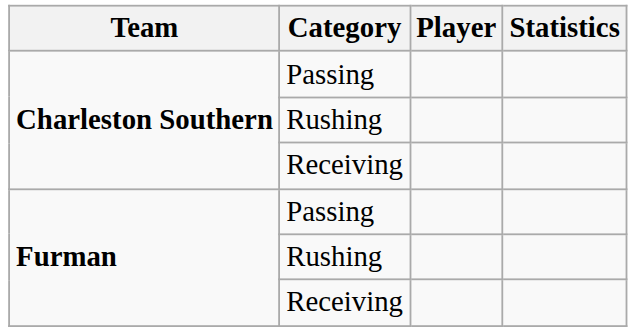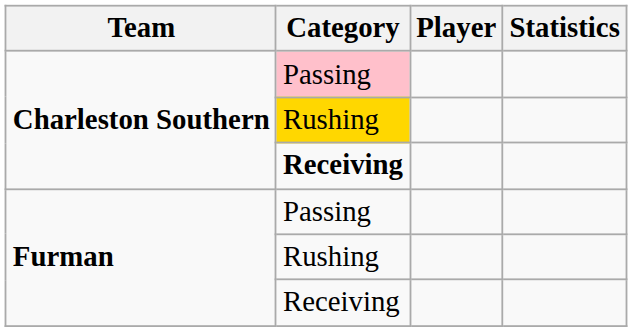(330, 73) no background -> (327, 73) pink background
(334, 119) no background -> (331, 119) gold background
(345, 165) normal -> (343, 165) bold
